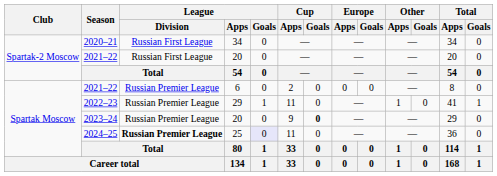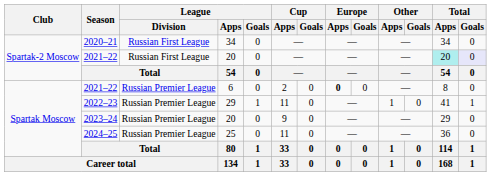(452, 57) no background -> (445, 57) paleturquoise background
(479, 57) no background -> (472, 57) lavender background
(345, 88) normal -> (338, 88) bold
(318, 118) bold -> (311, 118) normal
(172, 133) bold -> (169, 133) normal
(264, 133) lavender background -> (258, 133) no background
